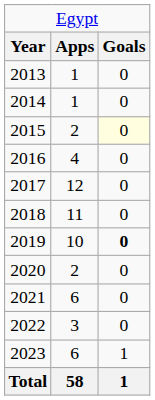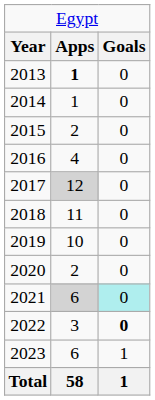(75, 74) normal -> (75, 74) bold
(124, 130) lightyellow background -> (124, 130) no background
(75, 185) no background -> (75, 185) lightgrey background
(124, 241) bold -> (124, 241) normal
(75, 297) no background -> (75, 297) lightgrey background
(124, 297) no background -> (124, 297) paleturquoise background
(124, 325) normal -> (124, 325) bold
